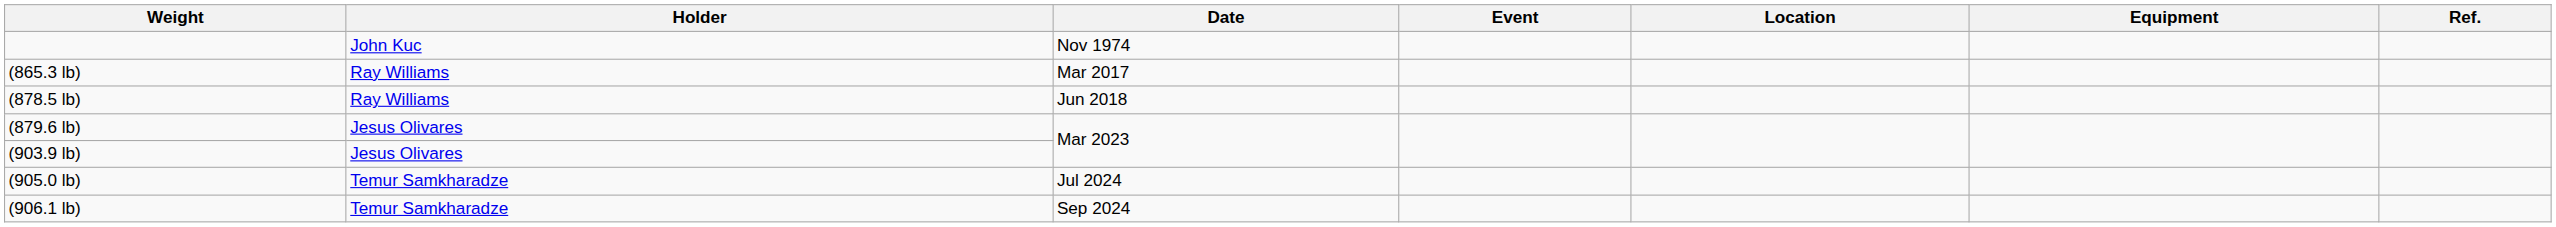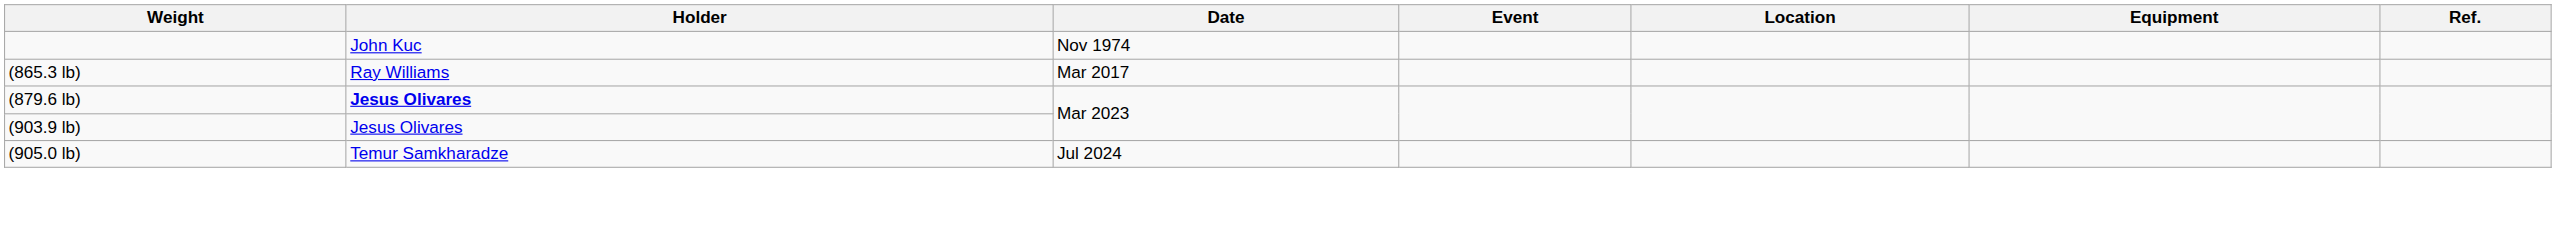- row: (45, 99)
(406, 126) normal -> (411, 99) bold
- row: (45, 208)
